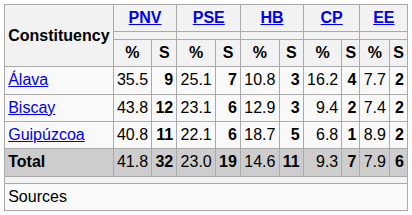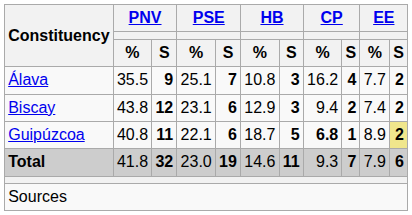(327, 135) normal -> (327, 135) bold
(400, 135) no background -> (400, 135) khaki background
